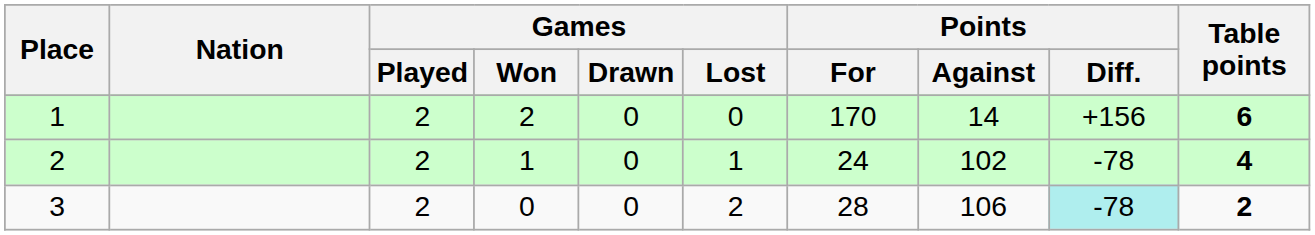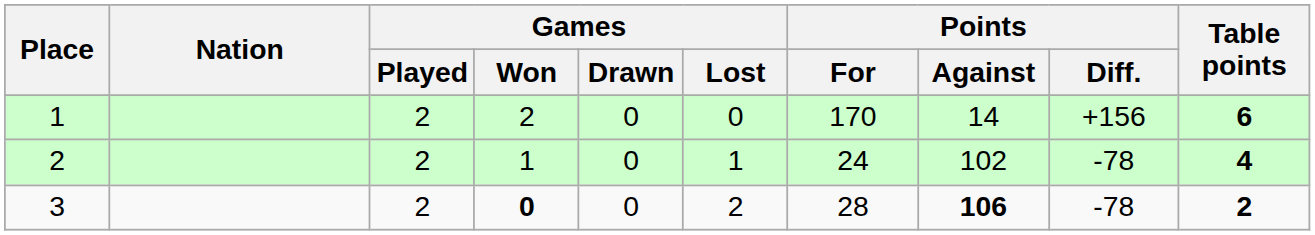(527, 206) normal -> (527, 206) bold
(983, 206) normal -> (983, 206) bold
(1114, 206) paleturquoise background -> (1114, 206) no background
